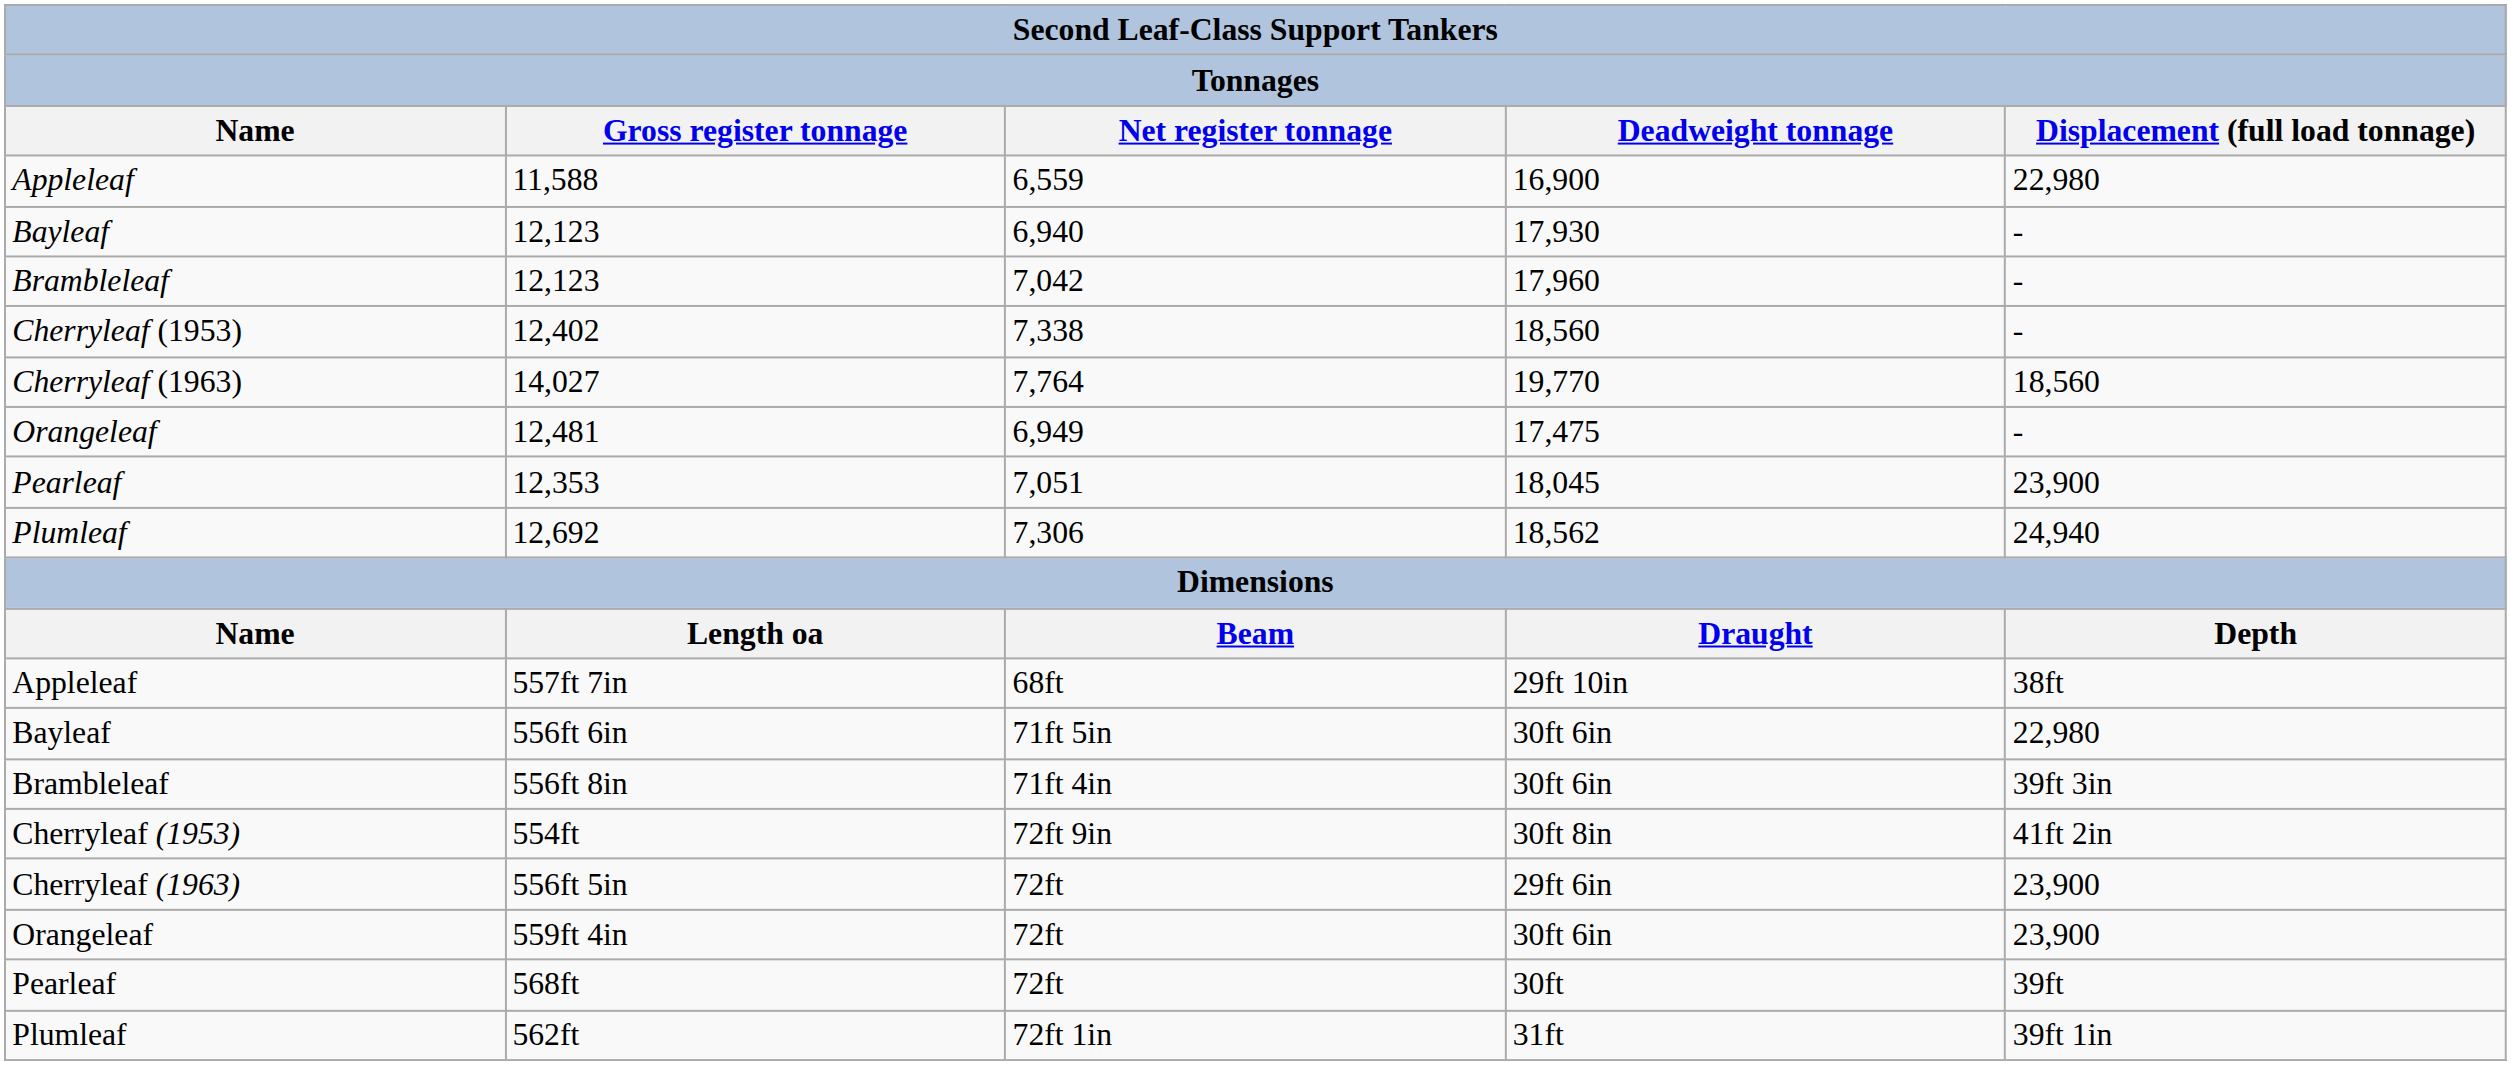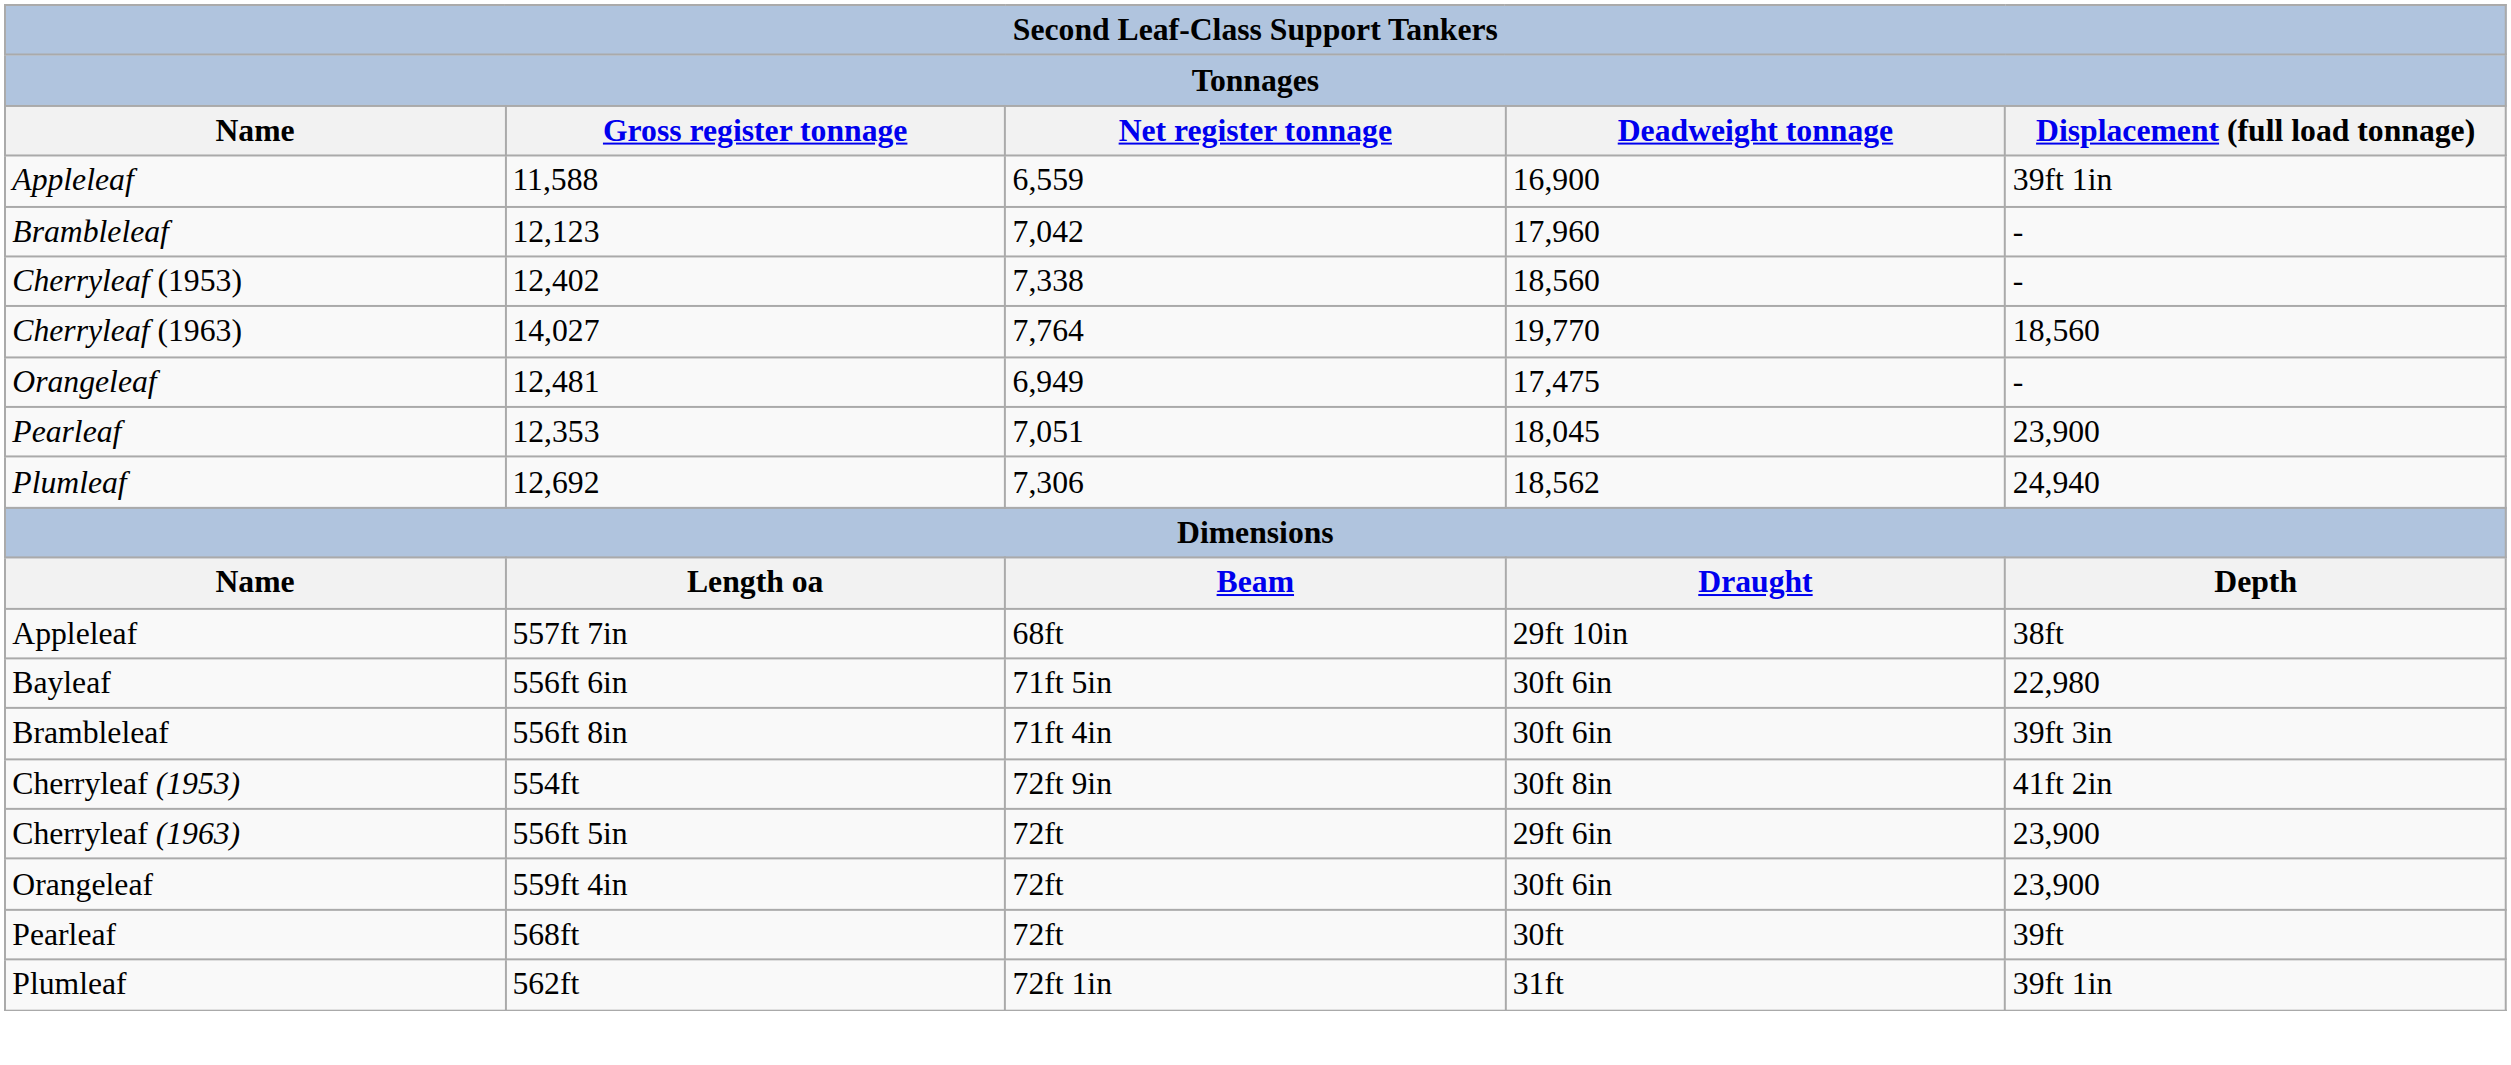(2056, 180) 22,980 -> (2063, 180) 39ft 1in
- row: (556, 230)
